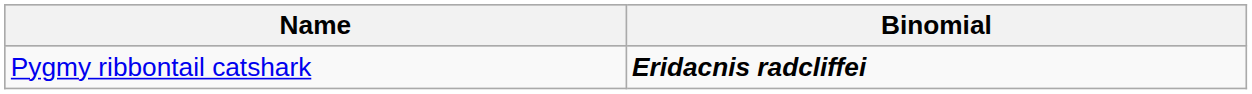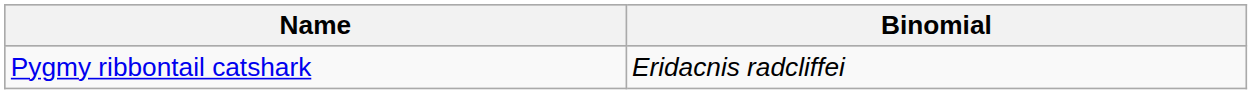(749, 66) bold -> (738, 66) normal
